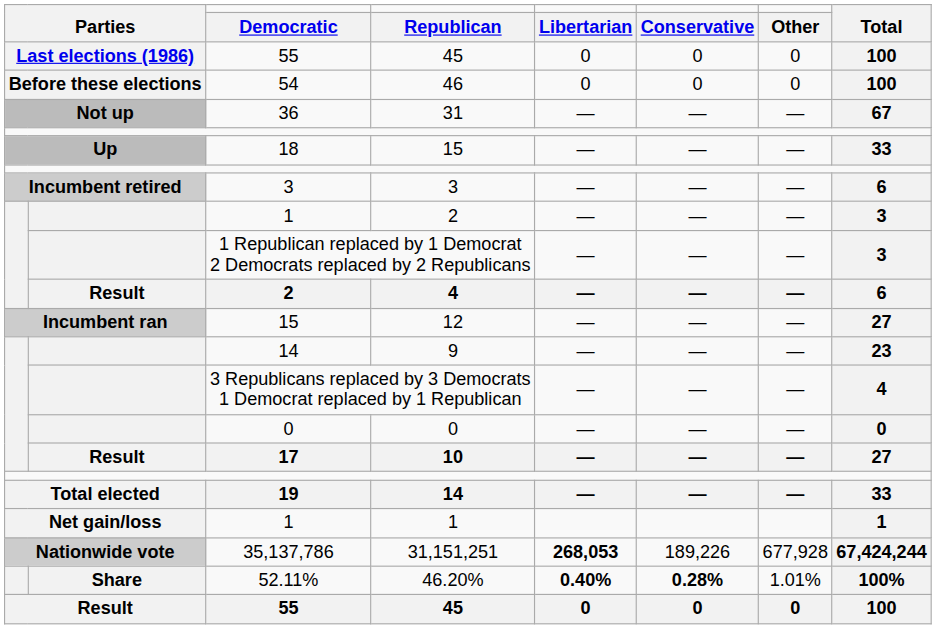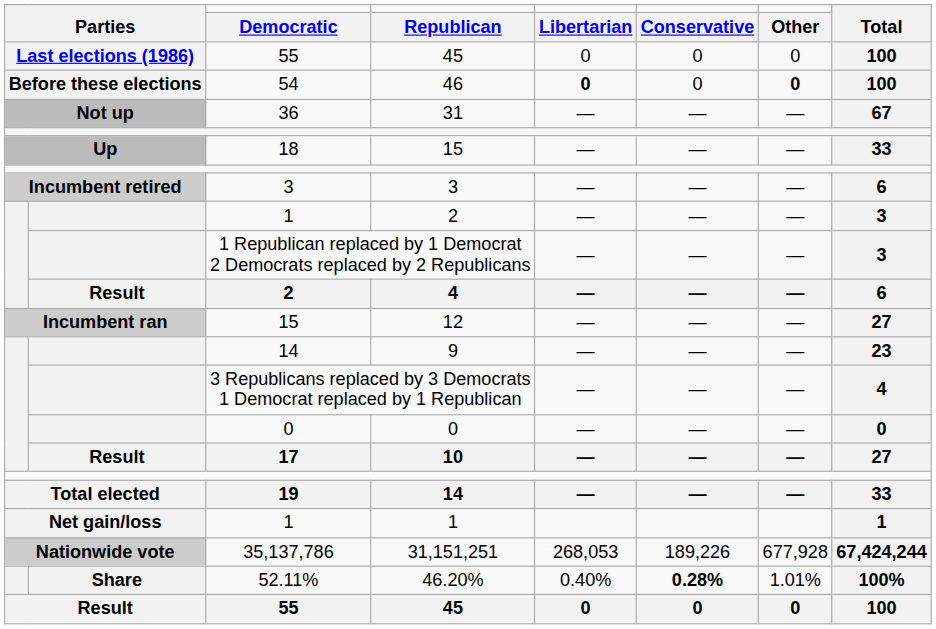(586, 84) normal -> (586, 84) bold
(795, 84) normal -> (795, 84) bold
(586, 551) bold -> (586, 551) normal
(586, 580) bold -> (586, 580) normal
